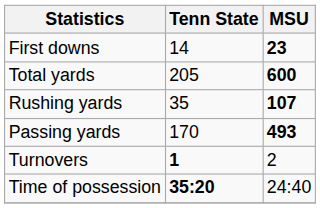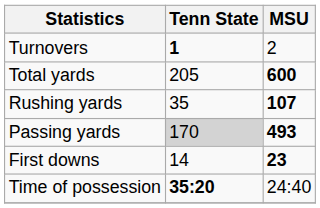rows swapped: (54, 47) <-> (48, 160)
(184, 132) no background -> (184, 132) lightgrey background
